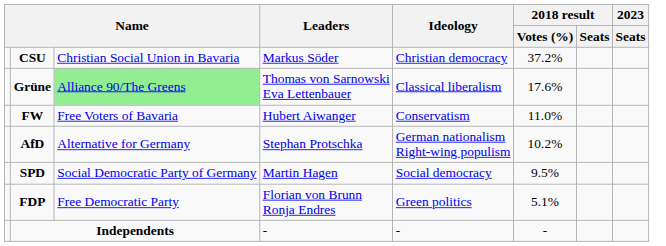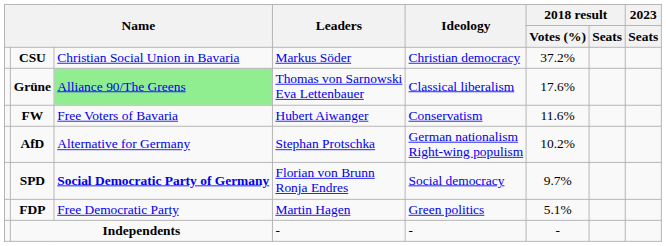(545, 115) 11.0% -> (558, 115) 11.6%
(157, 173) normal -> (163, 180) bold
(300, 173) Martin Hagen -> (325, 180) Florian von Brunn Ronja Endres
(545, 173) 9.5% -> (558, 180) 9.7%
(312, 202) Florian von Brunn Ronja Endres -> (313, 209) Martin Hagen
